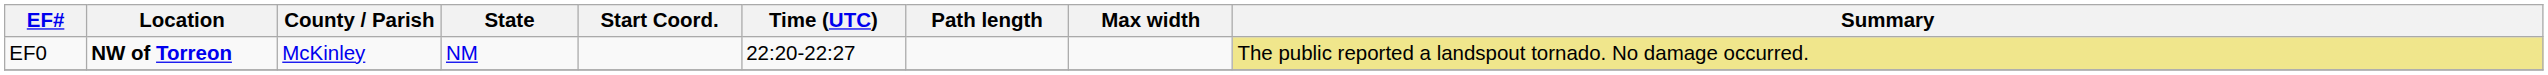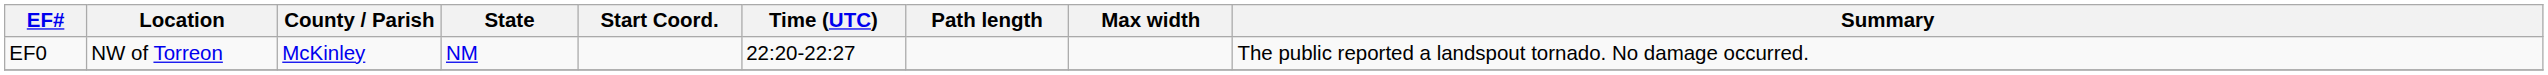(162, 53) bold -> (157, 53) normal
(1523, 53) khaki background -> (1523, 53) no background
